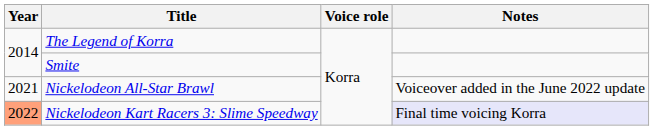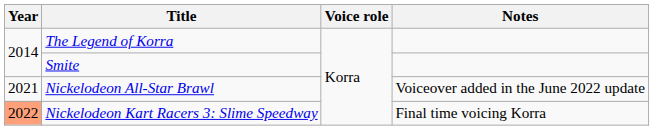(471, 112) lavender background -> (471, 112) no background
